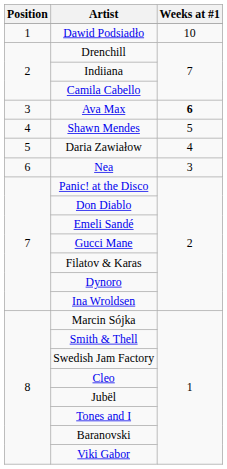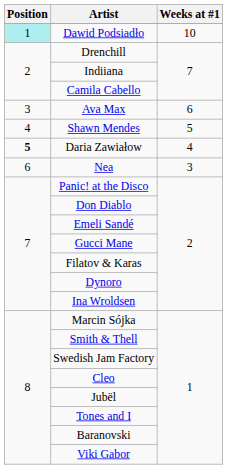(27, 32) no background -> (27, 32) paleturquoise background
(190, 109) bold -> (190, 109) normal
(27, 147) normal -> (27, 147) bold
